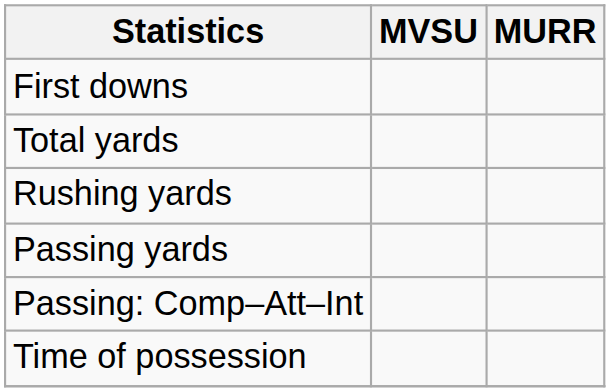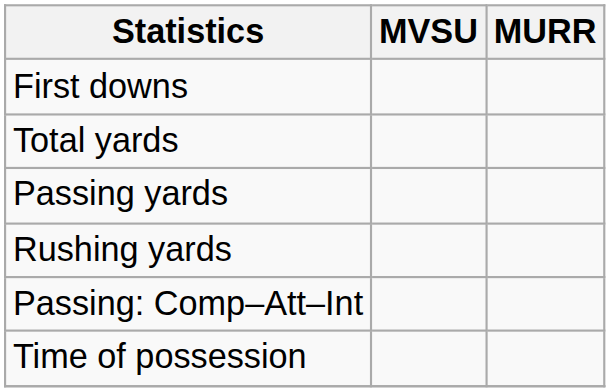rows swapped: (122, 194) <-> (120, 249)
